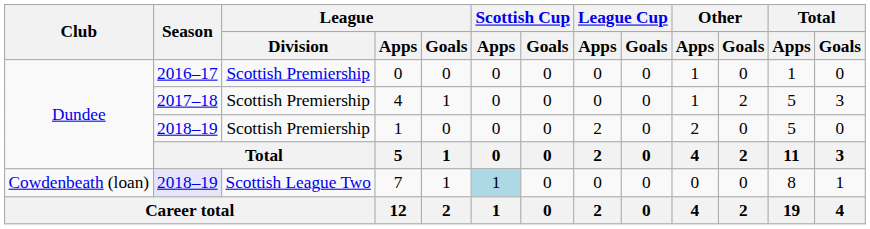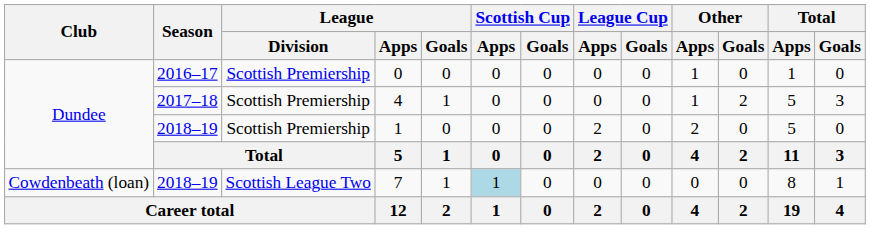(187, 182) lavender background -> (187, 182) no background
